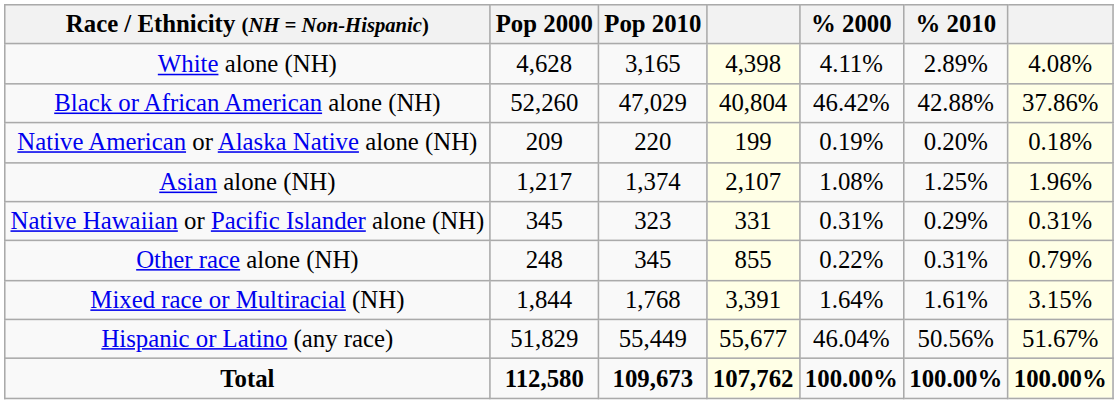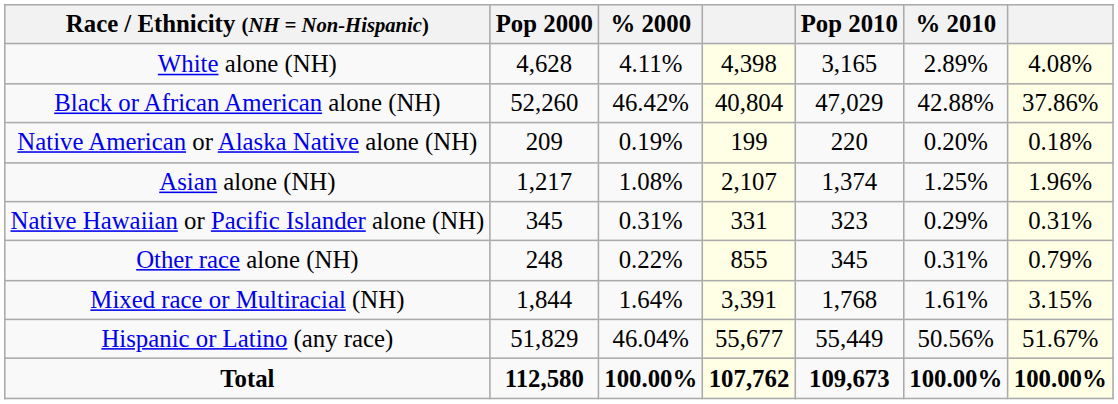columns swapped: (653, 24) <-> (851, 24)
